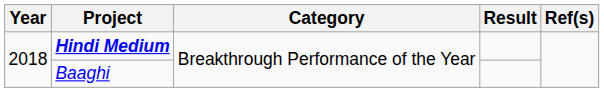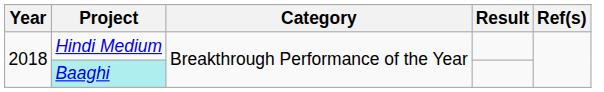(113, 45) bold -> (109, 45) normal
(83, 73) no background -> (83, 73) paleturquoise background
